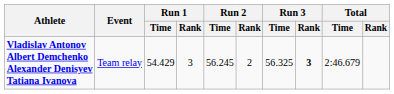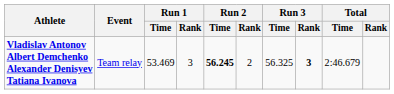(161, 63) 54.429 -> (161, 63) 53.469
(220, 63) normal -> (220, 63) bold
